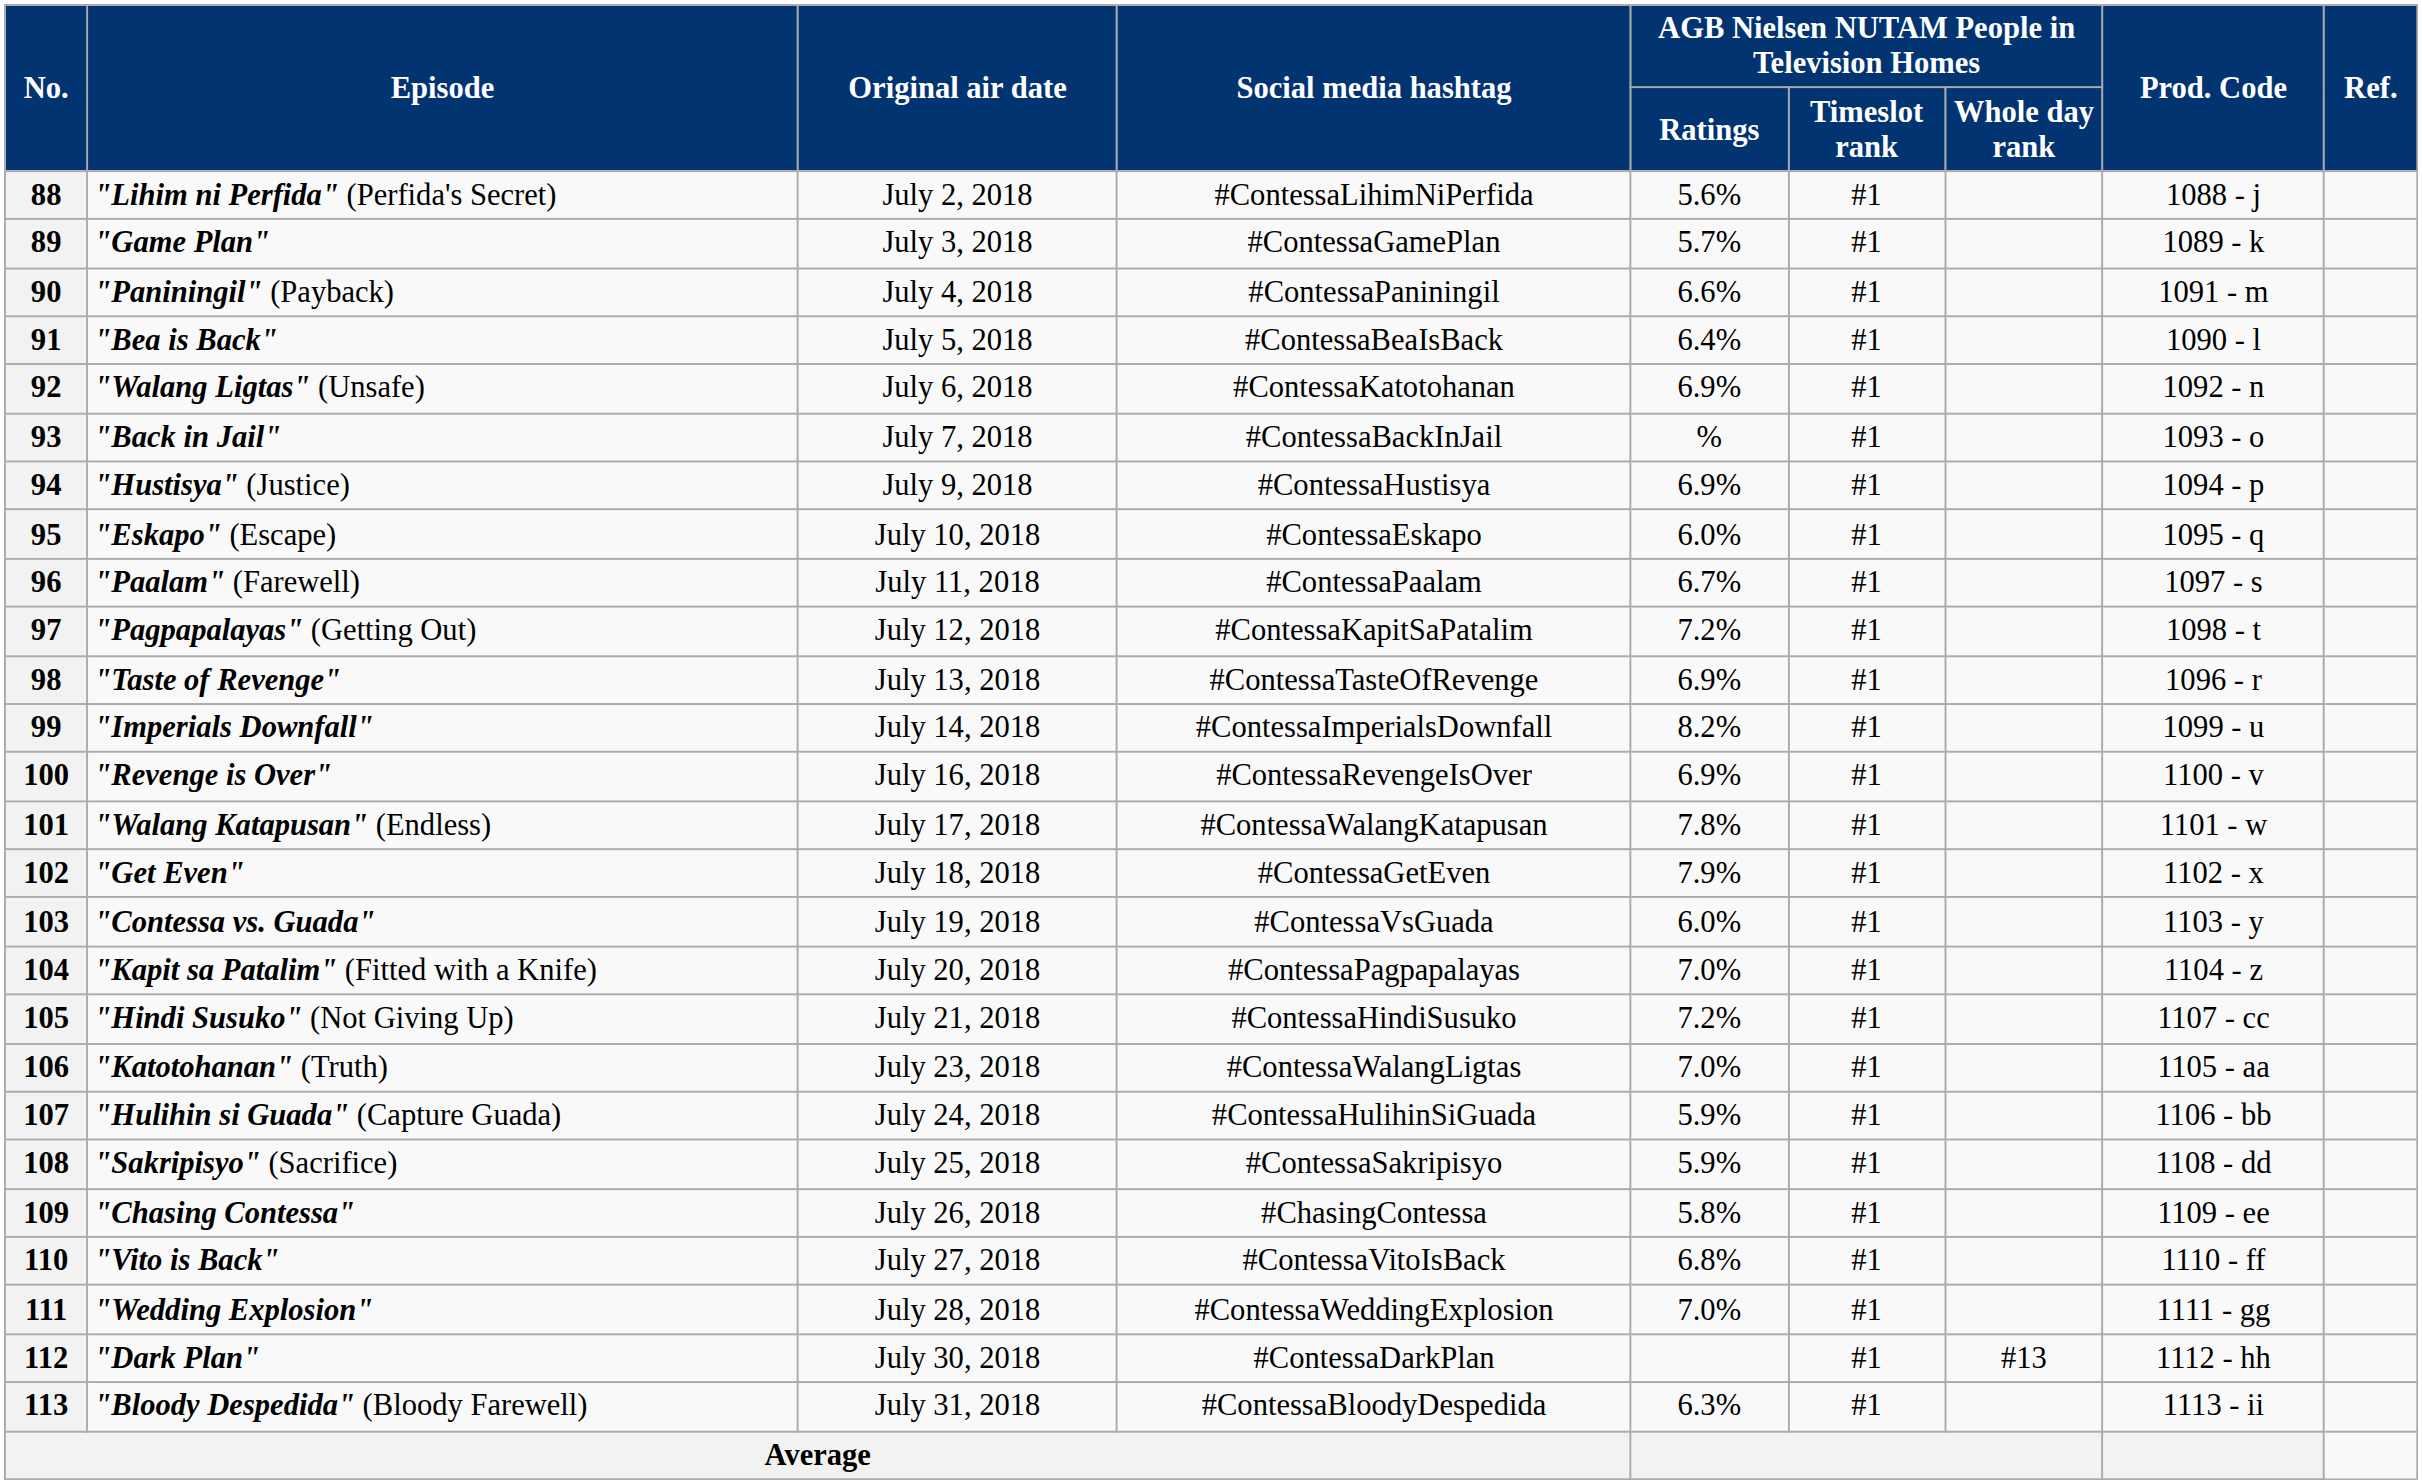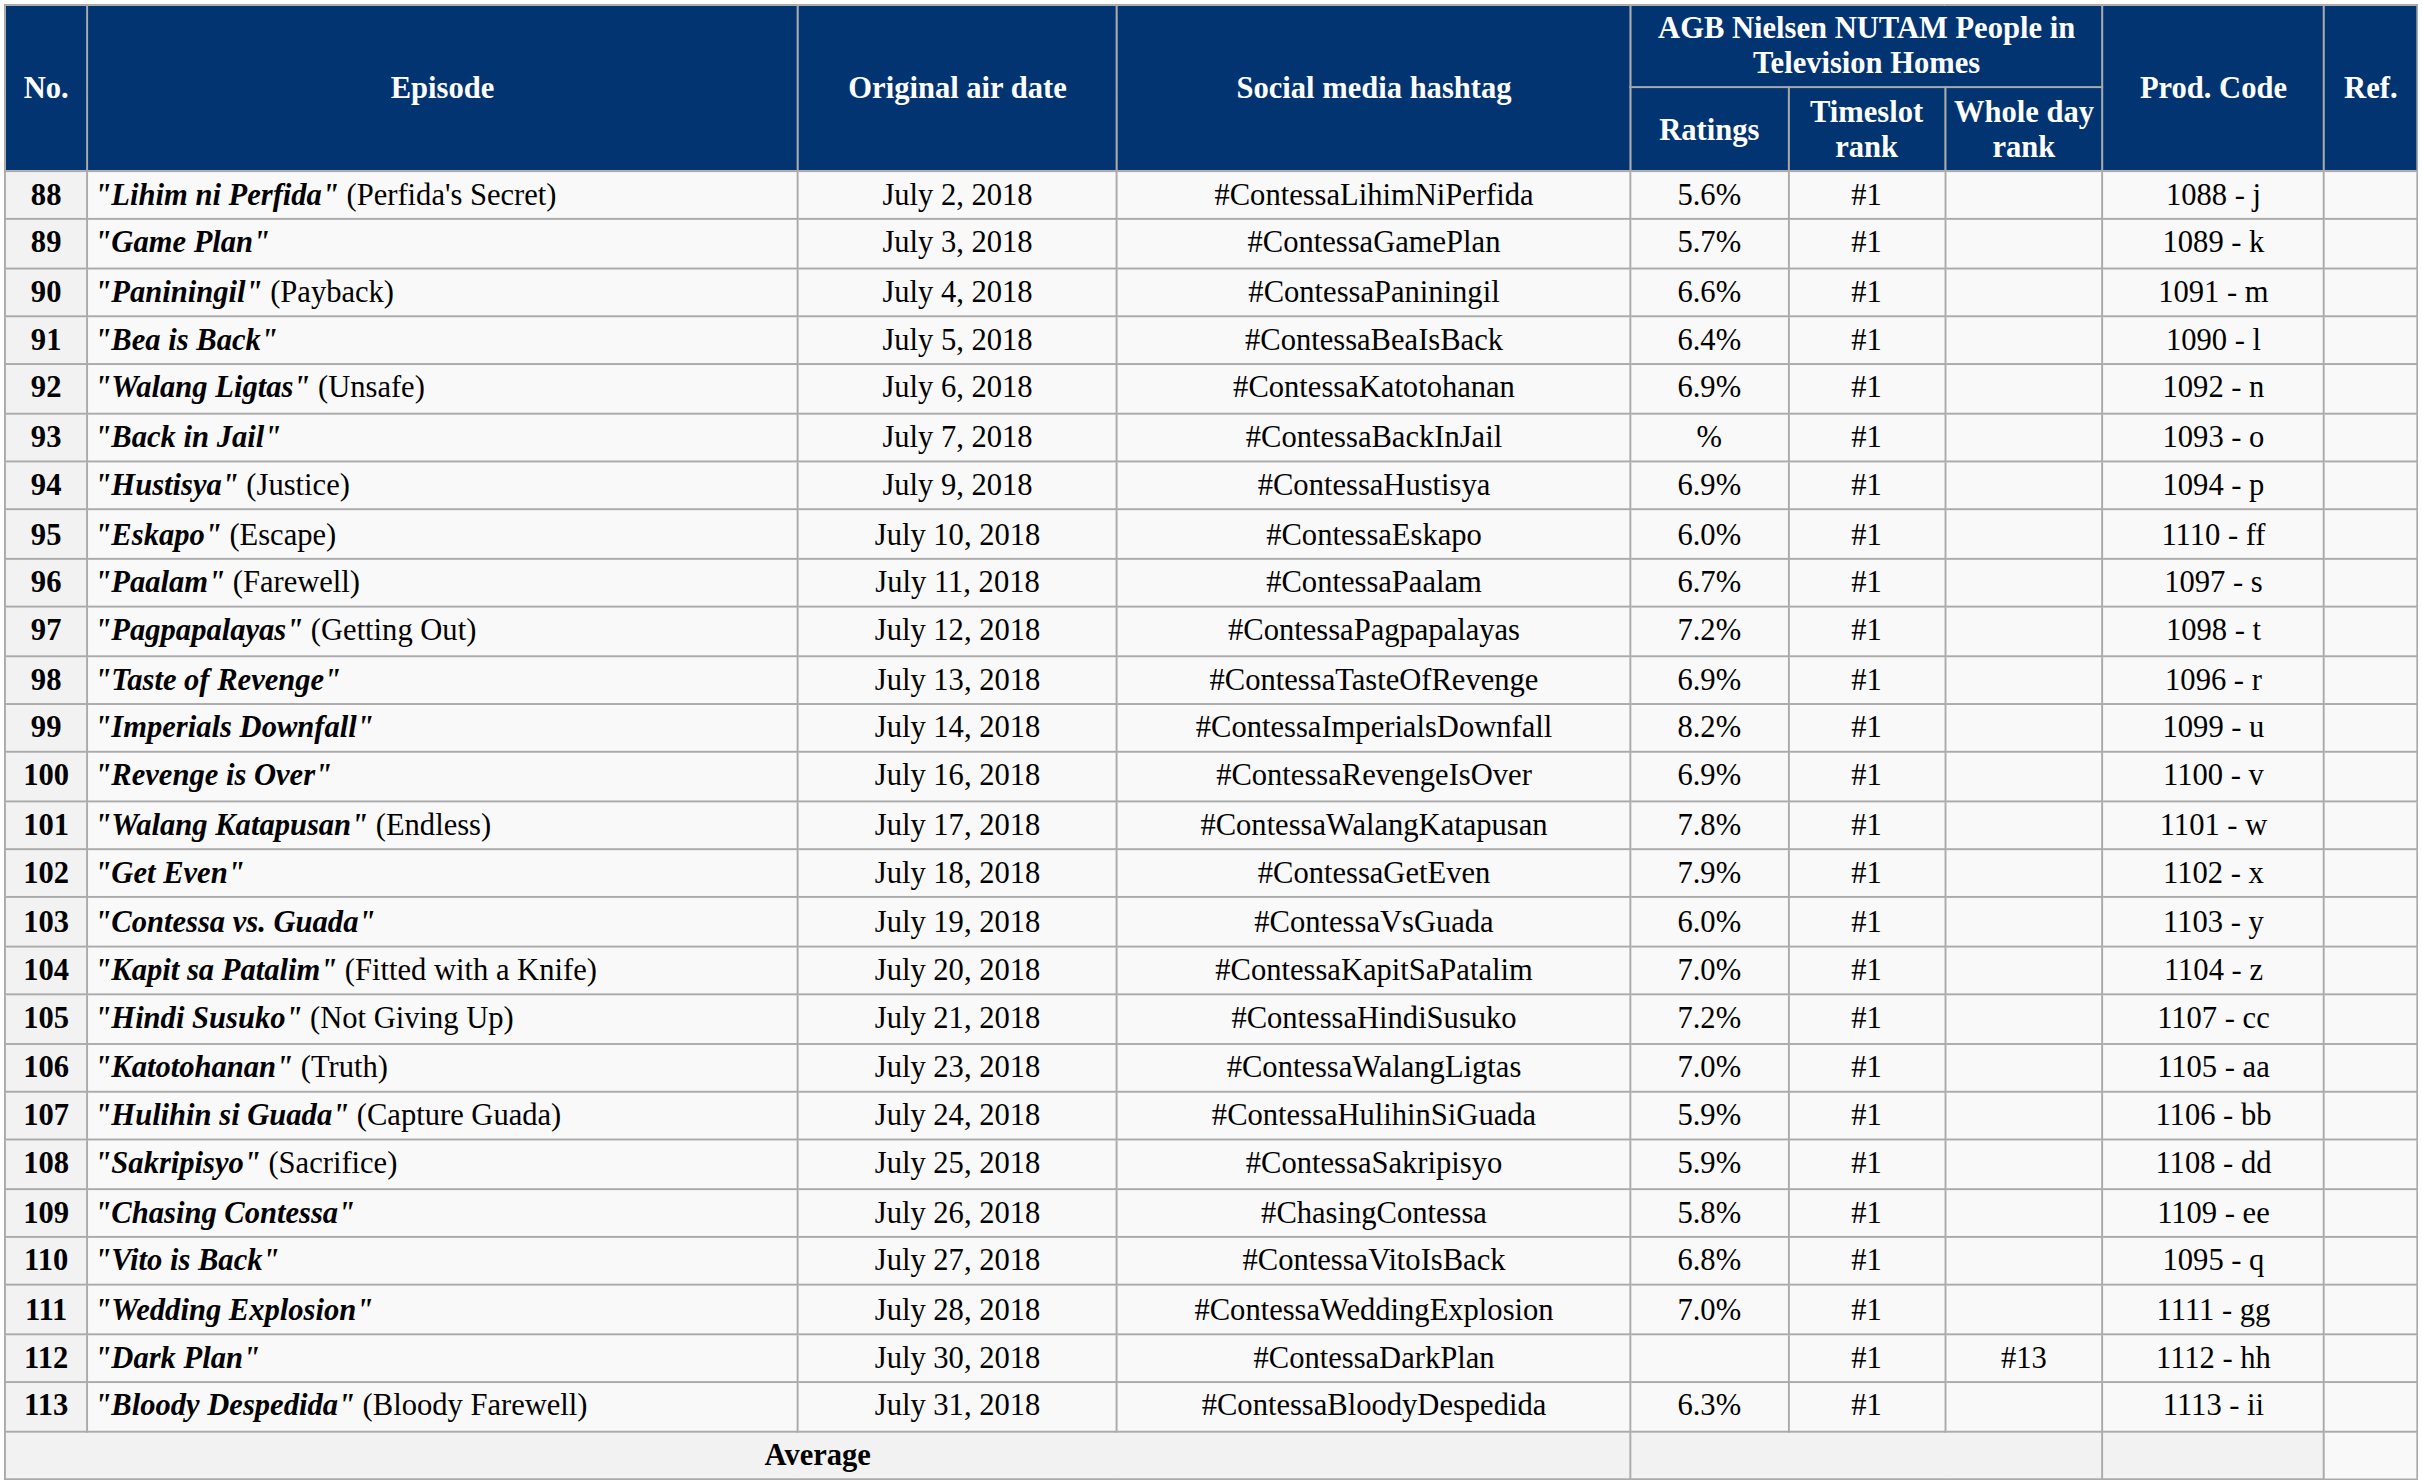(2213, 533) 1095 - q -> (2213, 533) 1110 - ff
(1374, 630) #ContessaKapitSaPatalim -> (1374, 630) #ContessaPagpapalayas
(1374, 969) #ContessaPagpapalayas -> (1374, 969) #ContessaKapitSaPatalim
(2213, 1260) 1110 - ff -> (2213, 1260) 1095 - q
